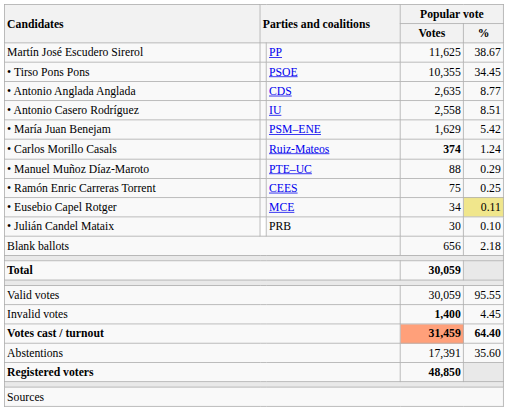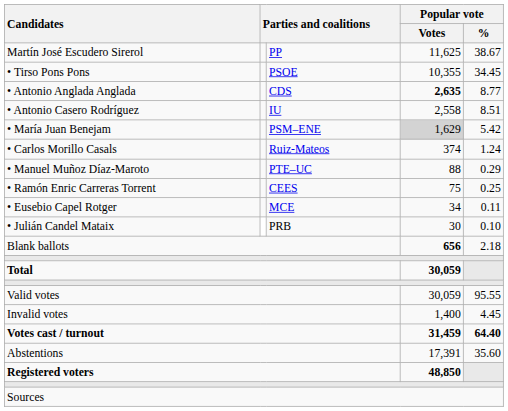(448, 91) normal -> (448, 91) bold
(448, 130) no background -> (448, 130) lightgrey background
(452, 149) bold -> (452, 149) normal
(491, 207) khaki background -> (491, 207) no background
(452, 245) normal -> (452, 245) bold
(448, 314) bold -> (448, 314) normal
(445, 333) lightsalmon background -> (445, 333) no background
